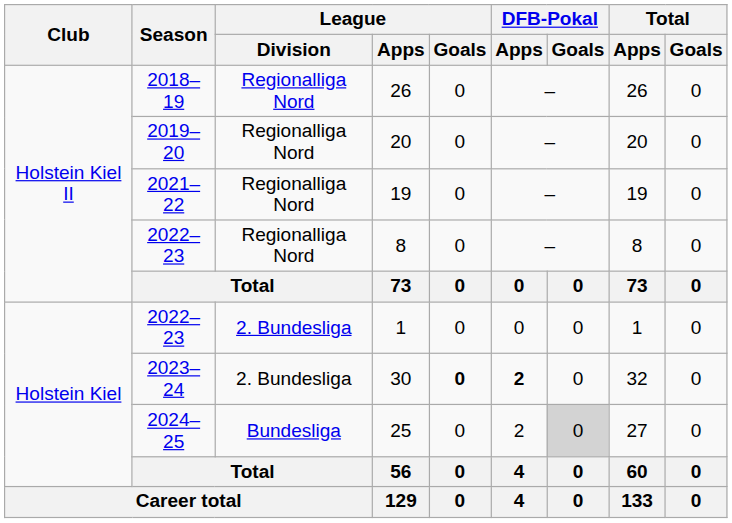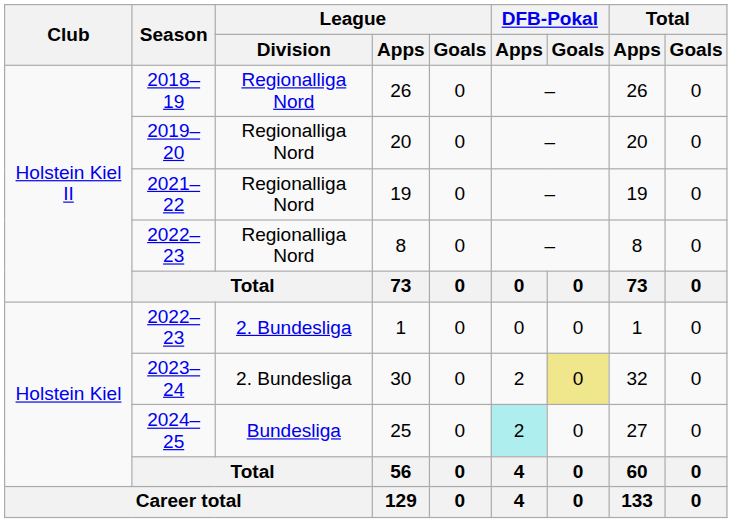(460, 378) bold -> (460, 378) normal
(519, 378) bold -> (519, 378) normal
(578, 378) no background -> (578, 378) khaki background
(519, 430) no background -> (519, 430) paleturquoise background
(578, 430) lightgrey background -> (578, 430) no background
